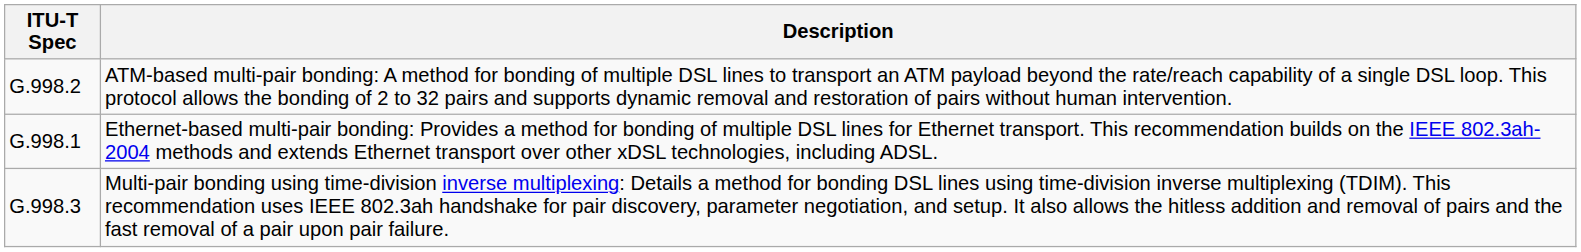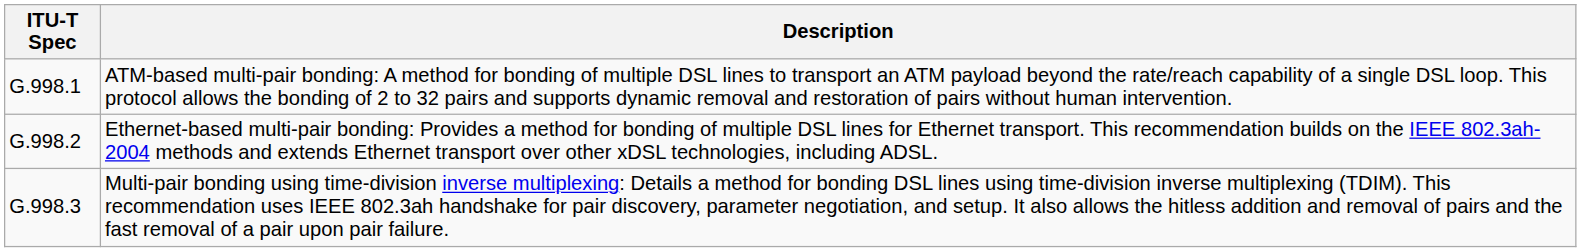(45, 86) G.998.2 -> (45, 86) G.998.1
(45, 141) G.998.1 -> (45, 141) G.998.2
